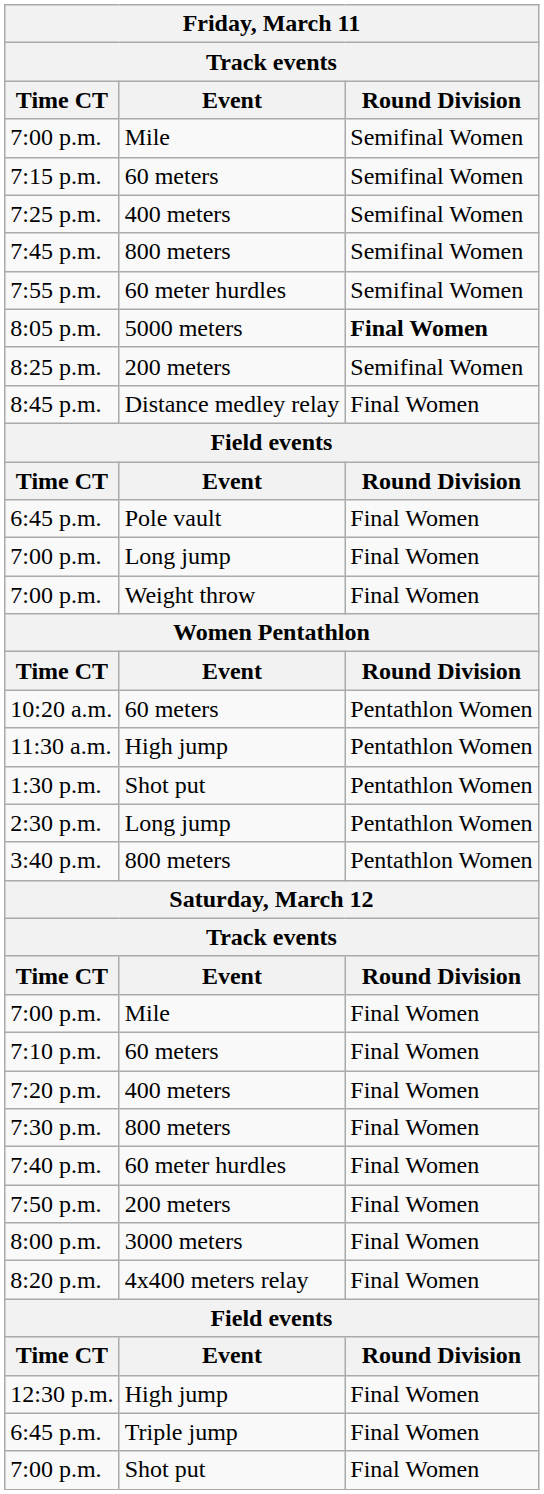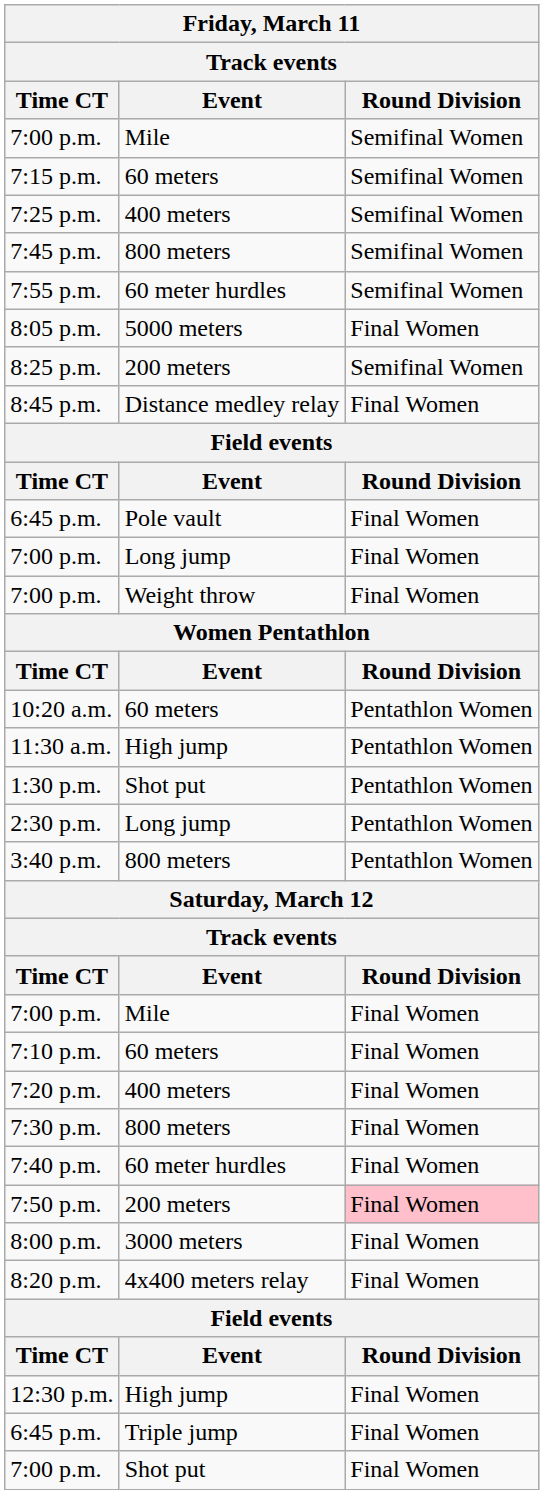(419, 328) bold -> (415, 328) normal
(415, 1203) no background -> (415, 1203) pink background
